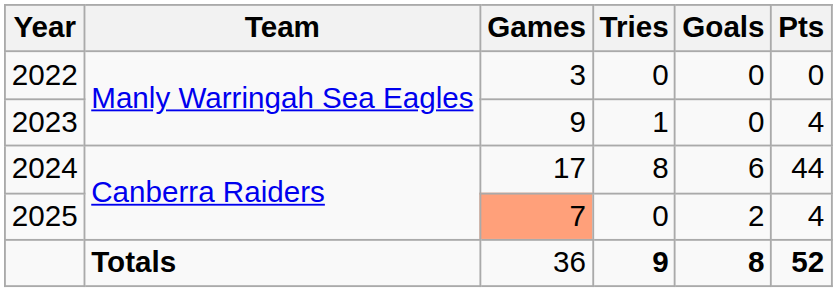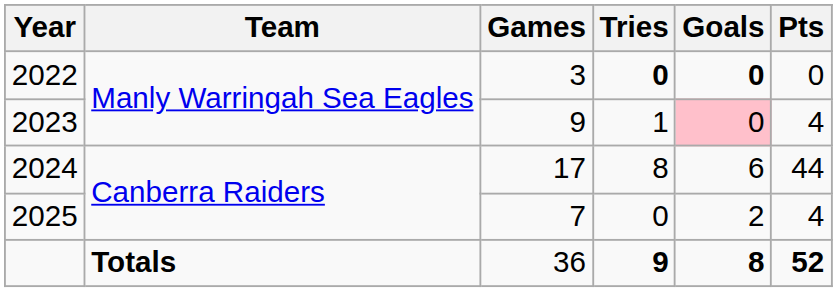(660, 74) normal -> (660, 74) bold
(756, 74) normal -> (756, 74) bold
(756, 121) no background -> (756, 121) pink background
(578, 215) lightsalmon background -> (578, 215) no background
